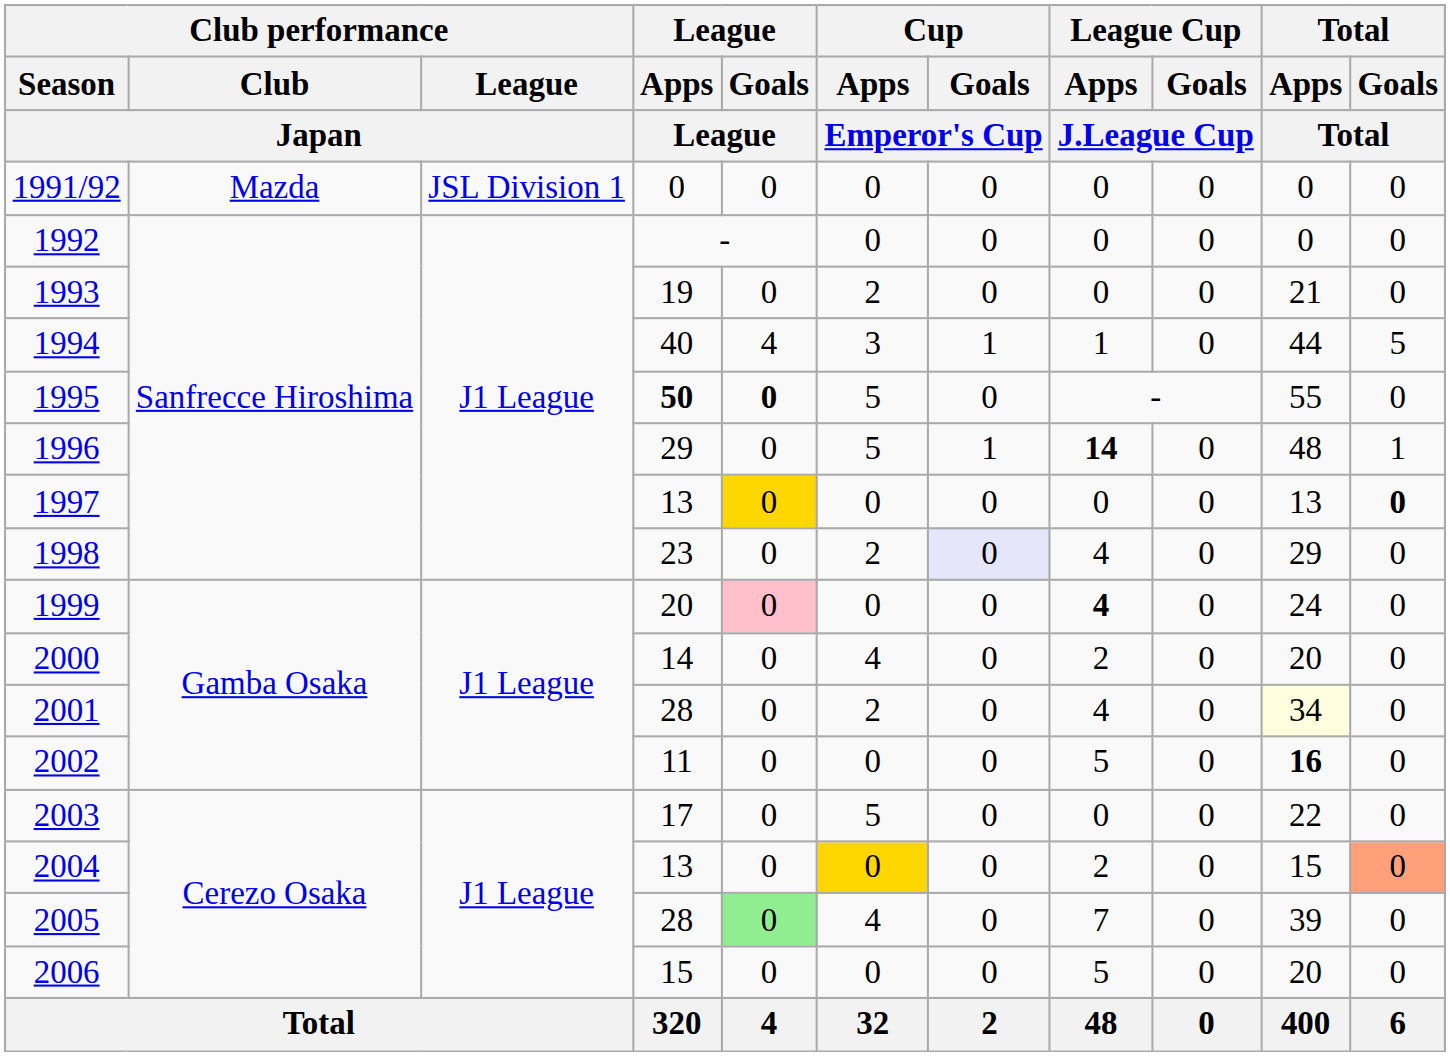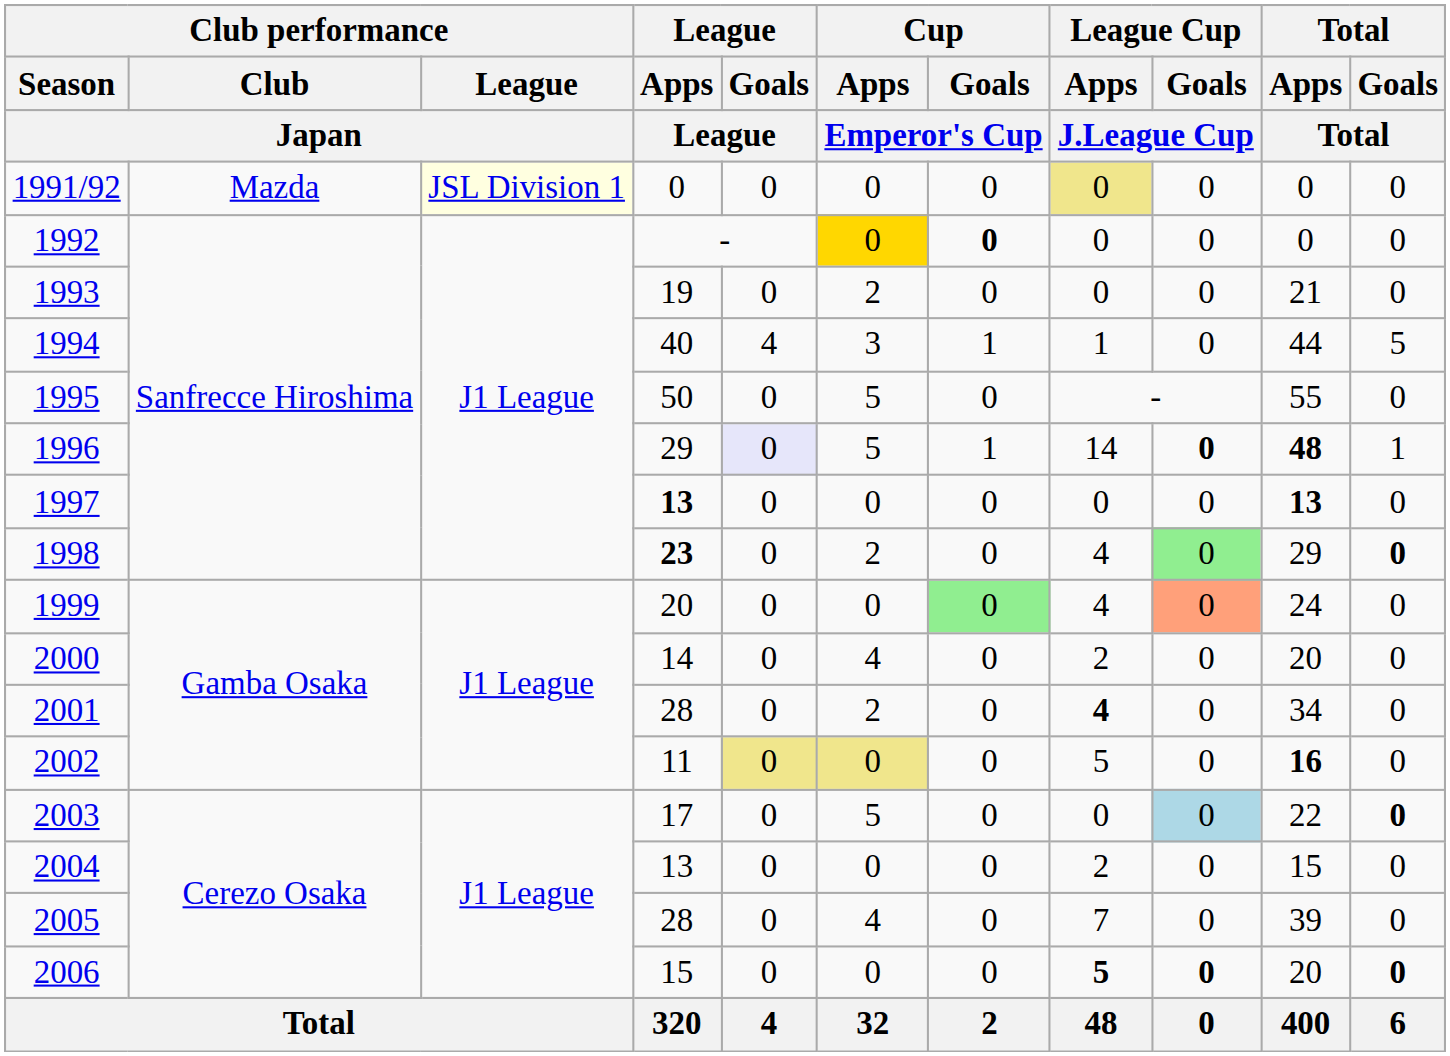(527, 187) no background -> (527, 187) lightyellow background
(1101, 187) no background -> (1101, 187) khaki background
(873, 239) no background -> (873, 239) gold background
(990, 239) normal -> (990, 239) bold
(677, 396) bold -> (677, 396) normal
(769, 396) bold -> (769, 396) normal
(769, 448) no background -> (769, 448) lavender background
(1101, 448) bold -> (1101, 448) normal
(1206, 448) normal -> (1206, 448) bold
(1306, 448) normal -> (1306, 448) bold
(677, 501) normal -> (677, 501) bold
(769, 501) gold background -> (769, 501) no background
(1306, 501) normal -> (1306, 501) bold
(1398, 501) bold -> (1398, 501) normal
(677, 553) normal -> (677, 553) bold
(990, 553) lavender background -> (990, 553) no background
(1206, 553) no background -> (1206, 553) lightgreen background
(1398, 553) normal -> (1398, 553) bold
(769, 605) pink background -> (769, 605) no background
(990, 605) no background -> (990, 605) lightgreen background
(1101, 605) bold -> (1101, 605) normal
(1206, 605) no background -> (1206, 605) lightsalmon background
(1101, 710) normal -> (1101, 710) bold
(1306, 710) lightyellow background -> (1306, 710) no background
(769, 762) no background -> (769, 762) khaki background
(873, 762) no background -> (873, 762) khaki background
(1206, 814) no background -> (1206, 814) lightblue background
(1398, 814) normal -> (1398, 814) bold
(873, 866) gold background -> (873, 866) no background
(1398, 866) lightsalmon background -> (1398, 866) no background
(769, 919) lightgreen background -> (769, 919) no background
(1101, 971) normal -> (1101, 971) bold
(1206, 971) normal -> (1206, 971) bold
(1398, 971) normal -> (1398, 971) bold
